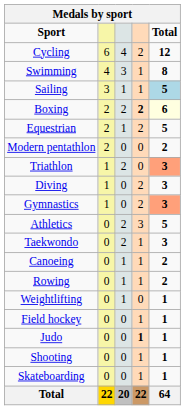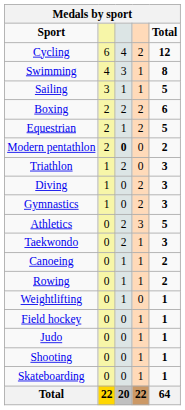(165, 89) lightblue background -> (165, 89) no background
(141, 108) bold -> (141, 108) normal
(165, 108) lightyellow background -> (165, 108) no background
(124, 147) normal -> (124, 147) bold
(165, 166) lightsalmon background -> (165, 166) no background
(165, 204) lightsalmon background -> (165, 204) no background
(141, 337) bold -> (141, 337) normal
